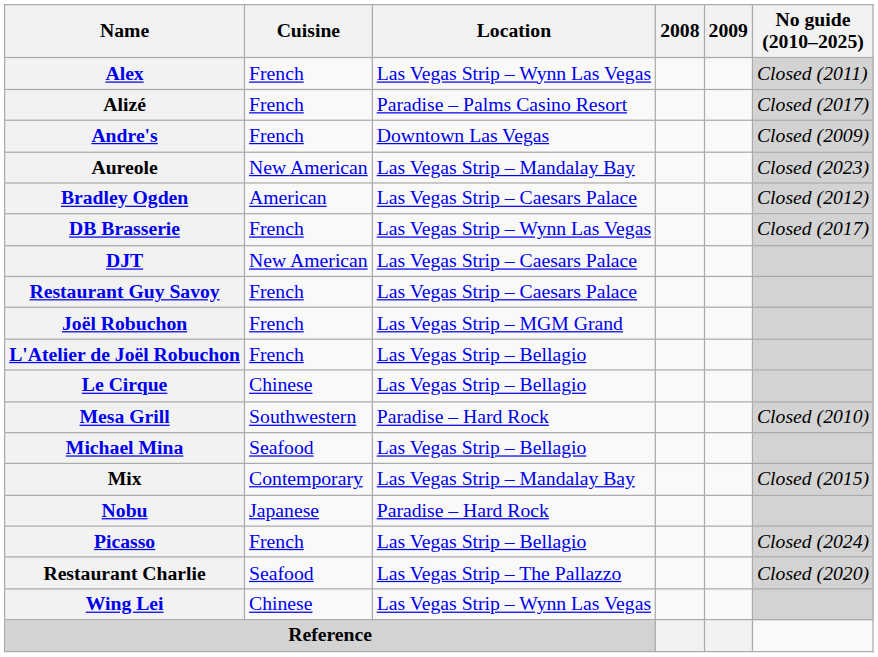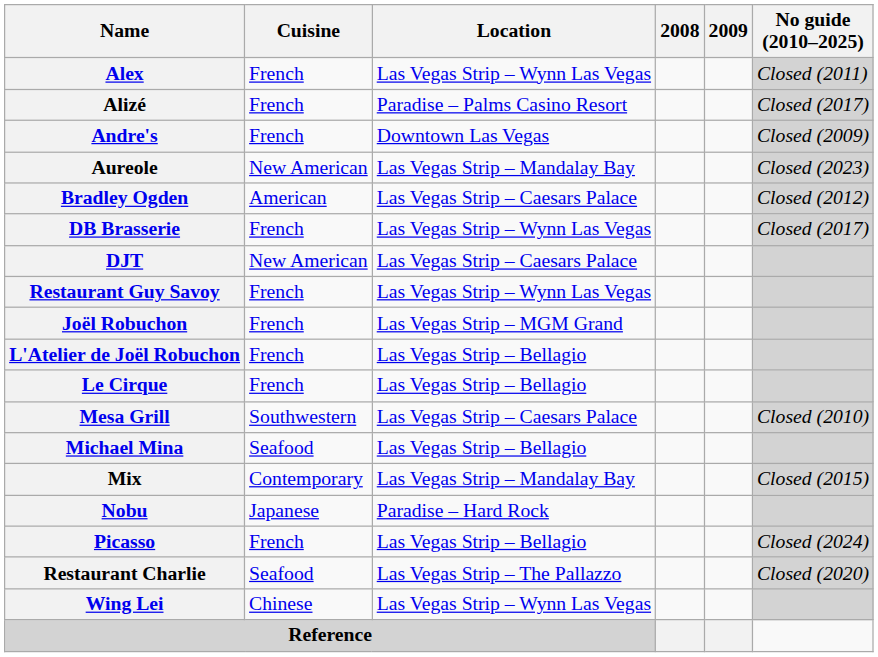(507, 291) Las Vegas Strip – Caesars Palace -> (514, 291) Las Vegas Strip – Wynn Las Vegas
(281, 385) Chinese -> (276, 385) French
(463, 416) Paradise – Hard Rock -> (507, 416) Las Vegas Strip – Caesars Palace
